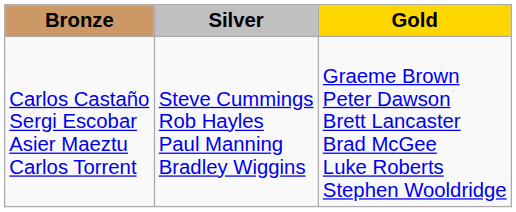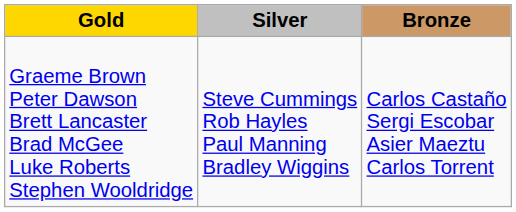columns swapped: (415, 20) <-> (79, 20)
